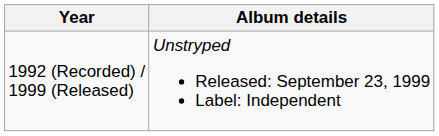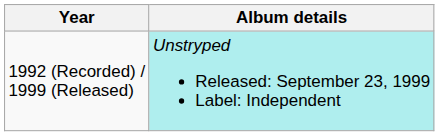(292, 72) no background -> (292, 72) paleturquoise background
